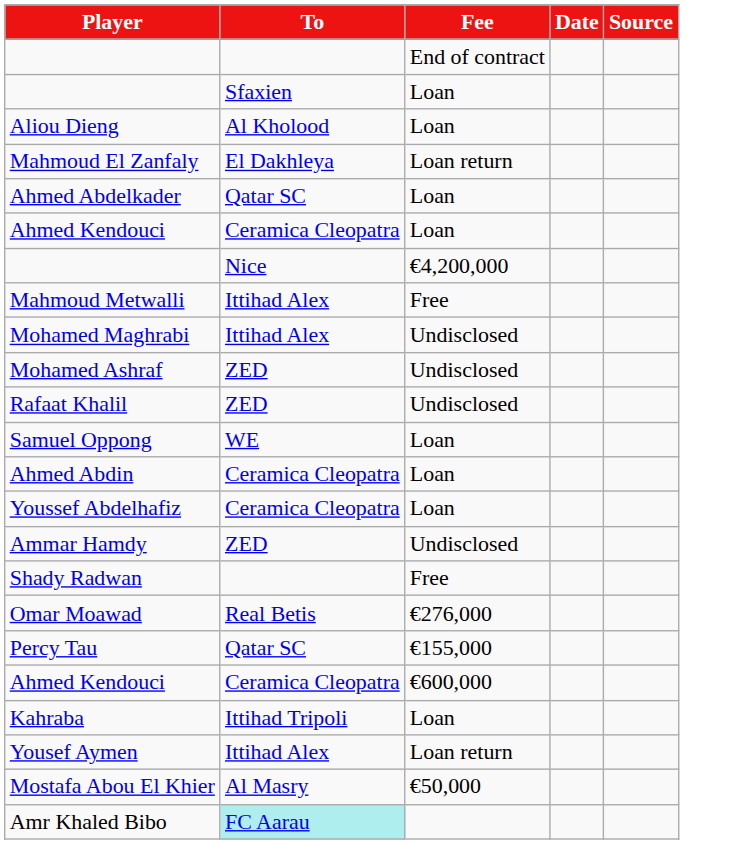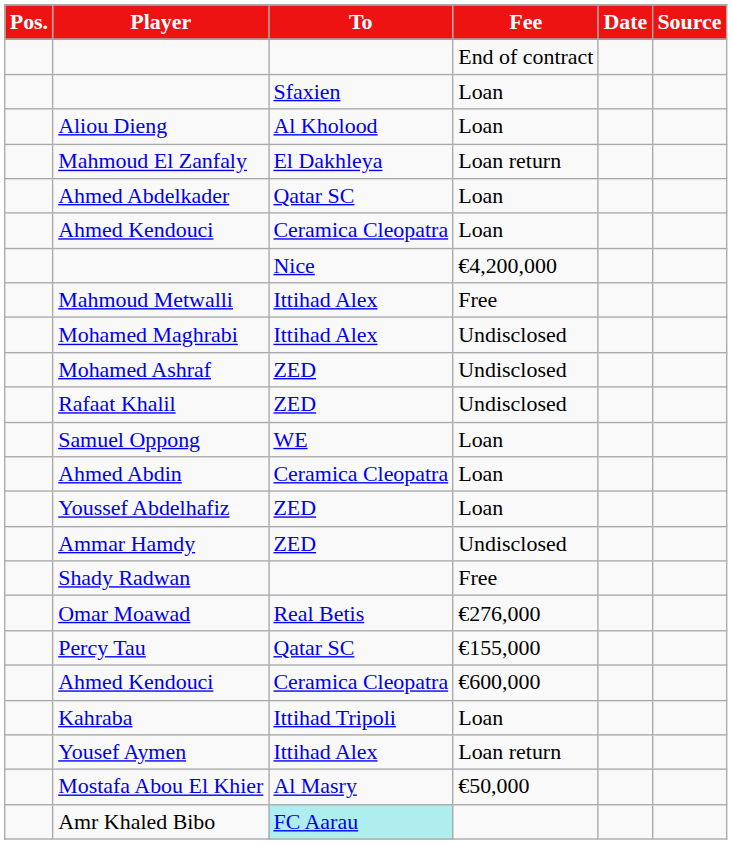+ column: (29, 21)
(312, 508) Ceramica Cleopatra -> (295, 508) ZED
